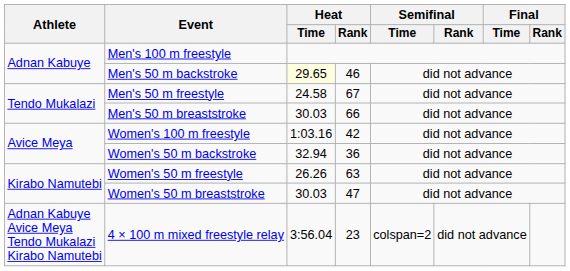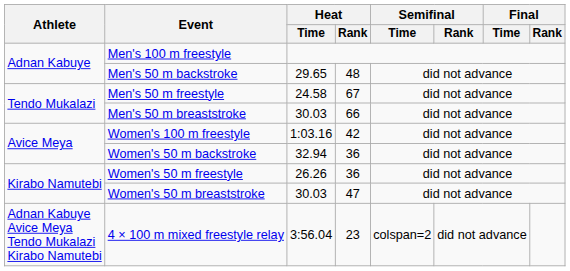(311, 74) lightyellow background -> (311, 74) no background
(353, 74) 46 -> (353, 74) 48
(353, 174) 63 -> (353, 174) 36
